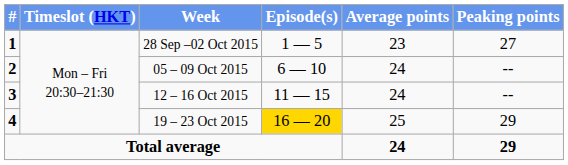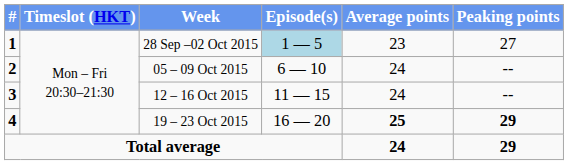(302, 43) no background -> (302, 43) lightblue background
(302, 120) gold background -> (302, 120) no background
(397, 120) normal -> (397, 120) bold
(508, 120) normal -> (508, 120) bold
